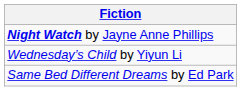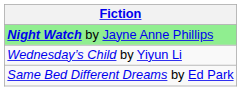(110, 34) no background -> (110, 34) lightgreen background
